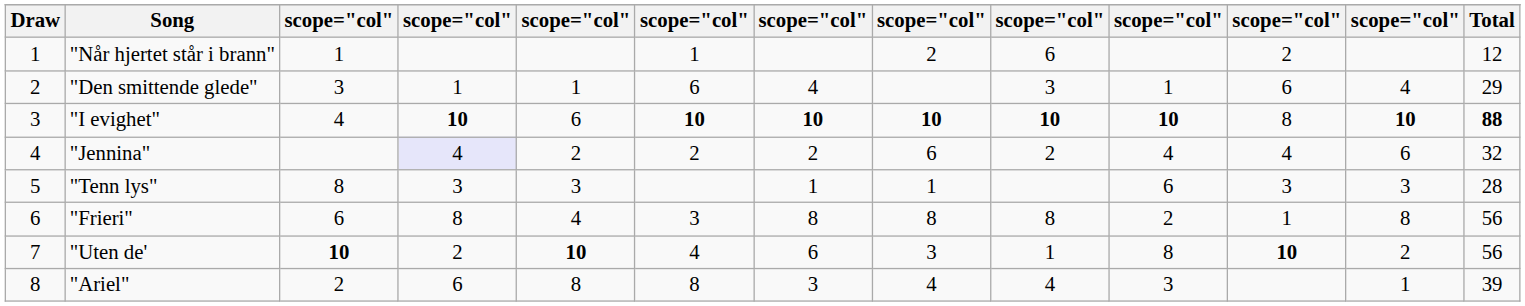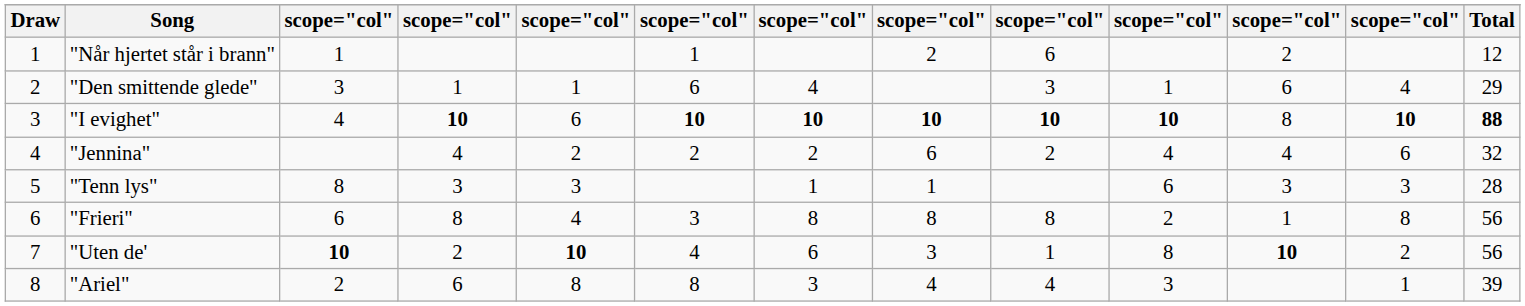(457, 152) lavender background -> (457, 152) no background
